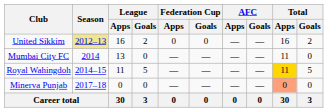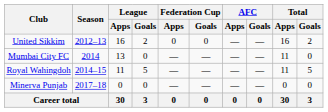(90, 41) khaki background -> (90, 41) no background
(285, 71) gold background -> (285, 71) no background
(285, 85) lightsalmon background -> (285, 85) no background
